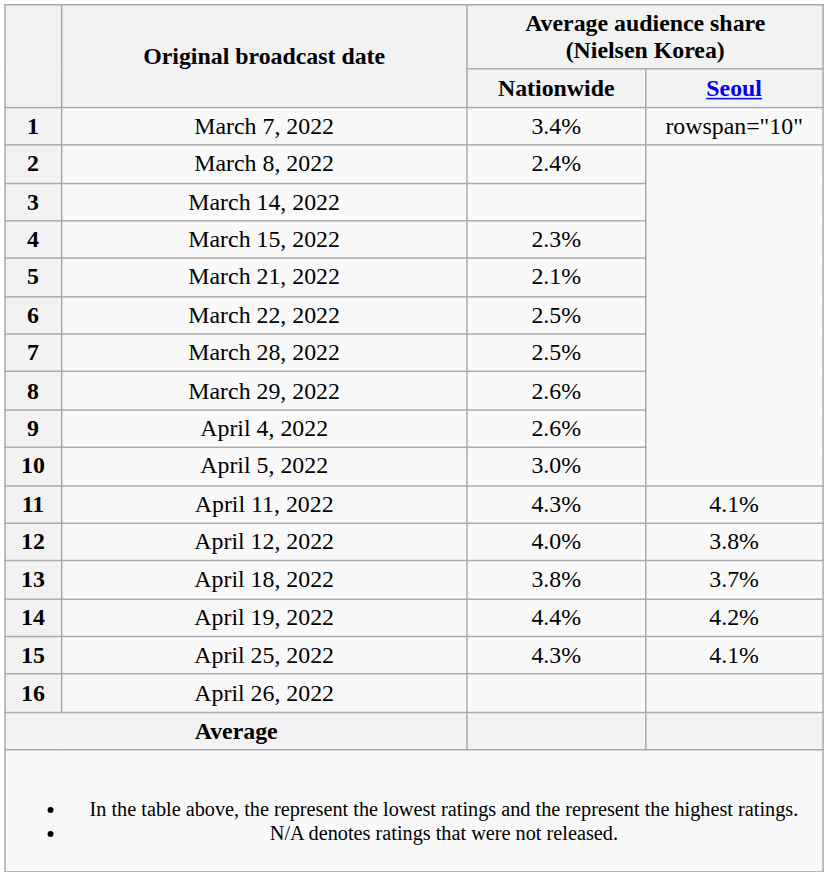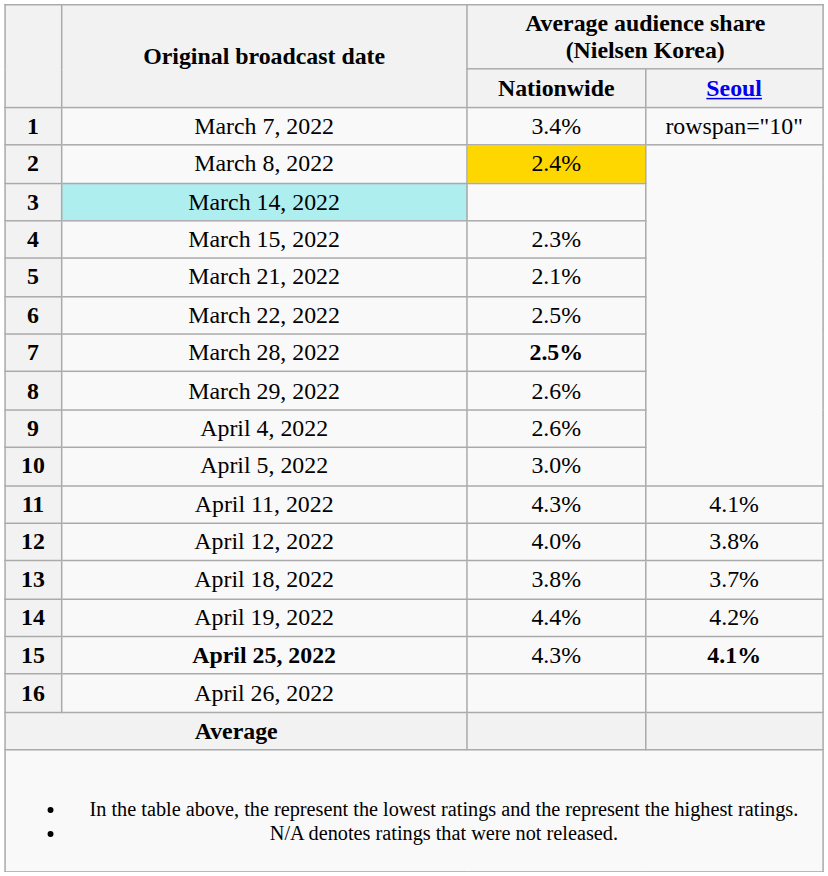(556, 163) no background -> (556, 163) gold background
(264, 201) no background -> (264, 201) paleturquoise background
(556, 352) normal -> (556, 352) bold
(264, 655) normal -> (264, 655) bold
(734, 655) normal -> (734, 655) bold
